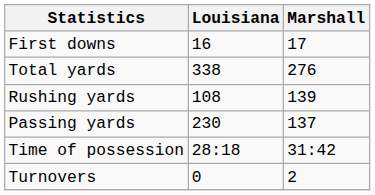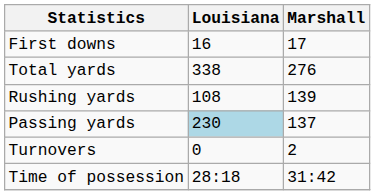(206, 124) no background -> (206, 124) lightblue background
rows swapped: (52, 177) <-> (96, 150)
